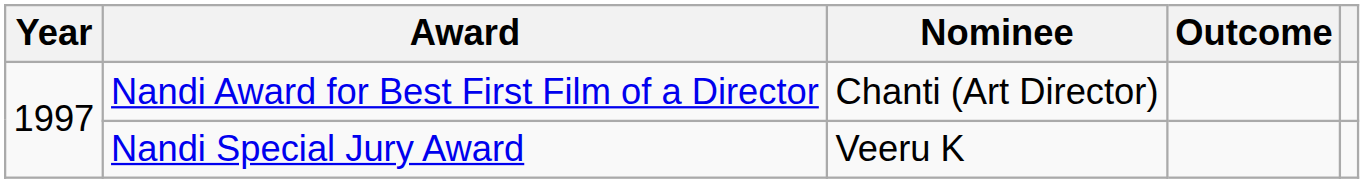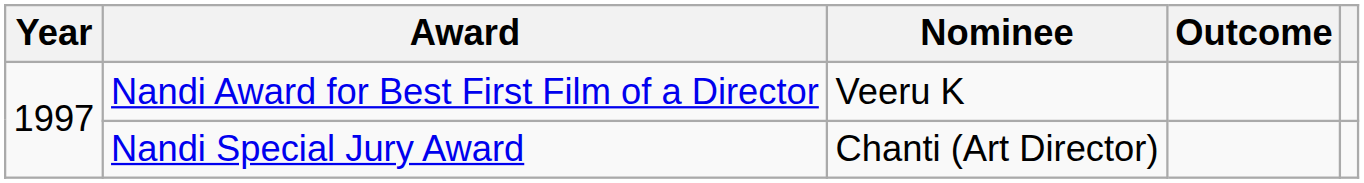(997, 90) Chanti (Art Director) -> (900, 90) Veeru K
(900, 148) Veeru K -> (997, 148) Chanti (Art Director)
